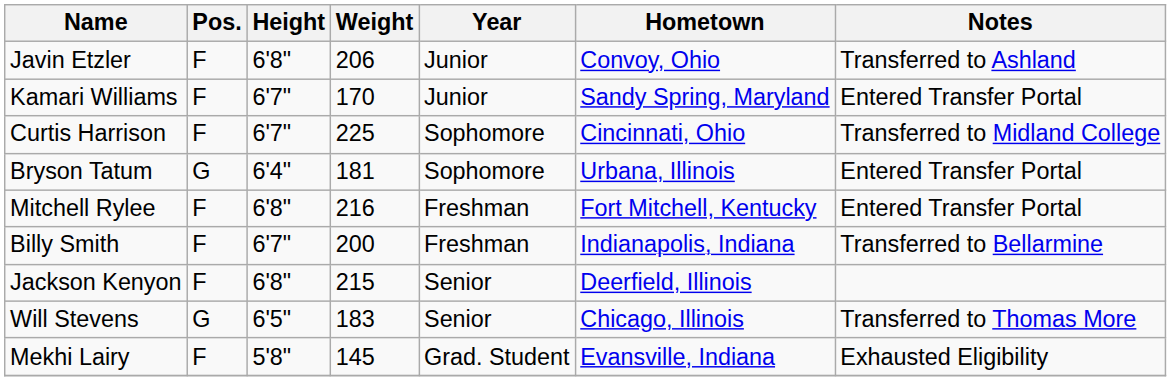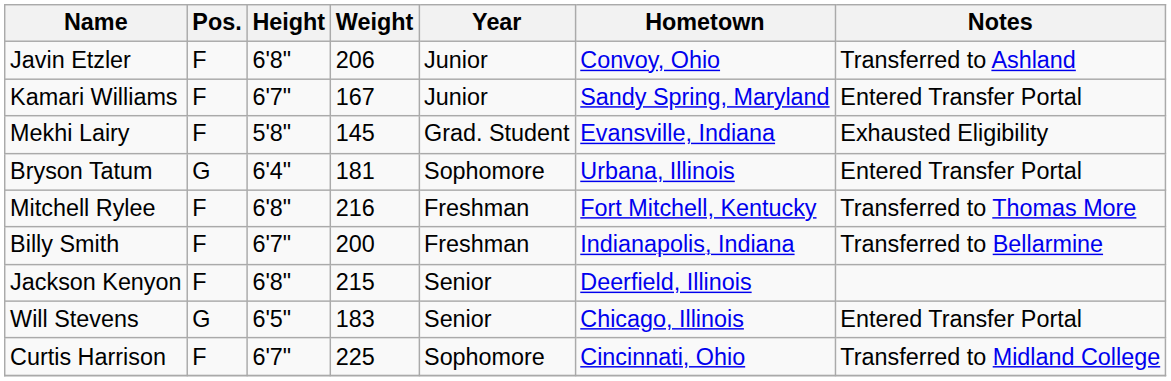(355, 97) 170 -> (355, 97) 167
rows swapped: (70, 356) <-> (88, 134)
(961, 208) Entered Transfer Portal -> (988, 208) Transferred to Thomas More
(988, 319) Transferred to Thomas More -> (961, 319) Entered Transfer Portal
